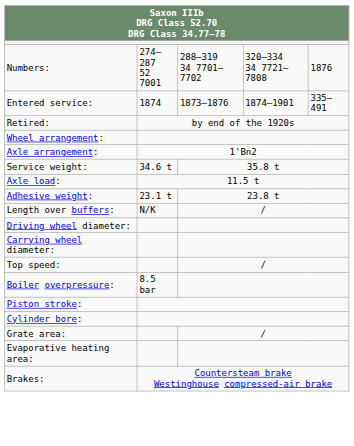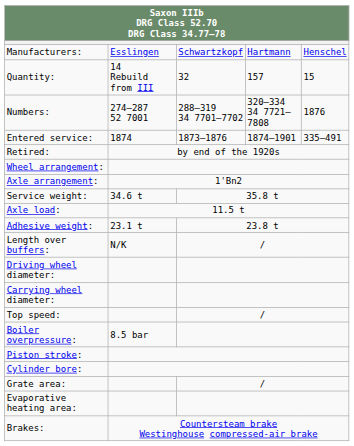+ row: (44, 52)
+ row: (31, 77)
